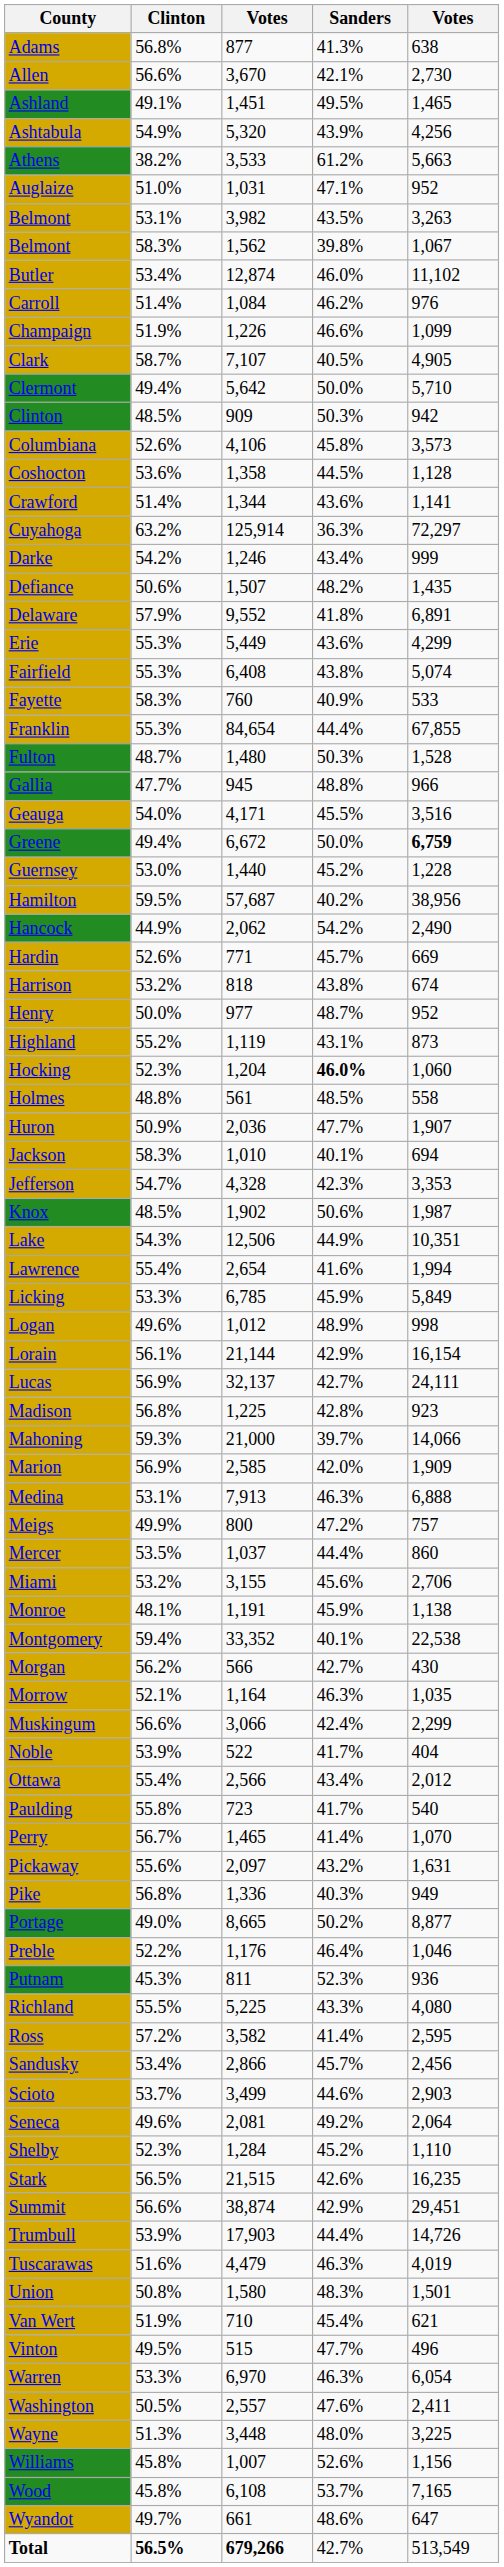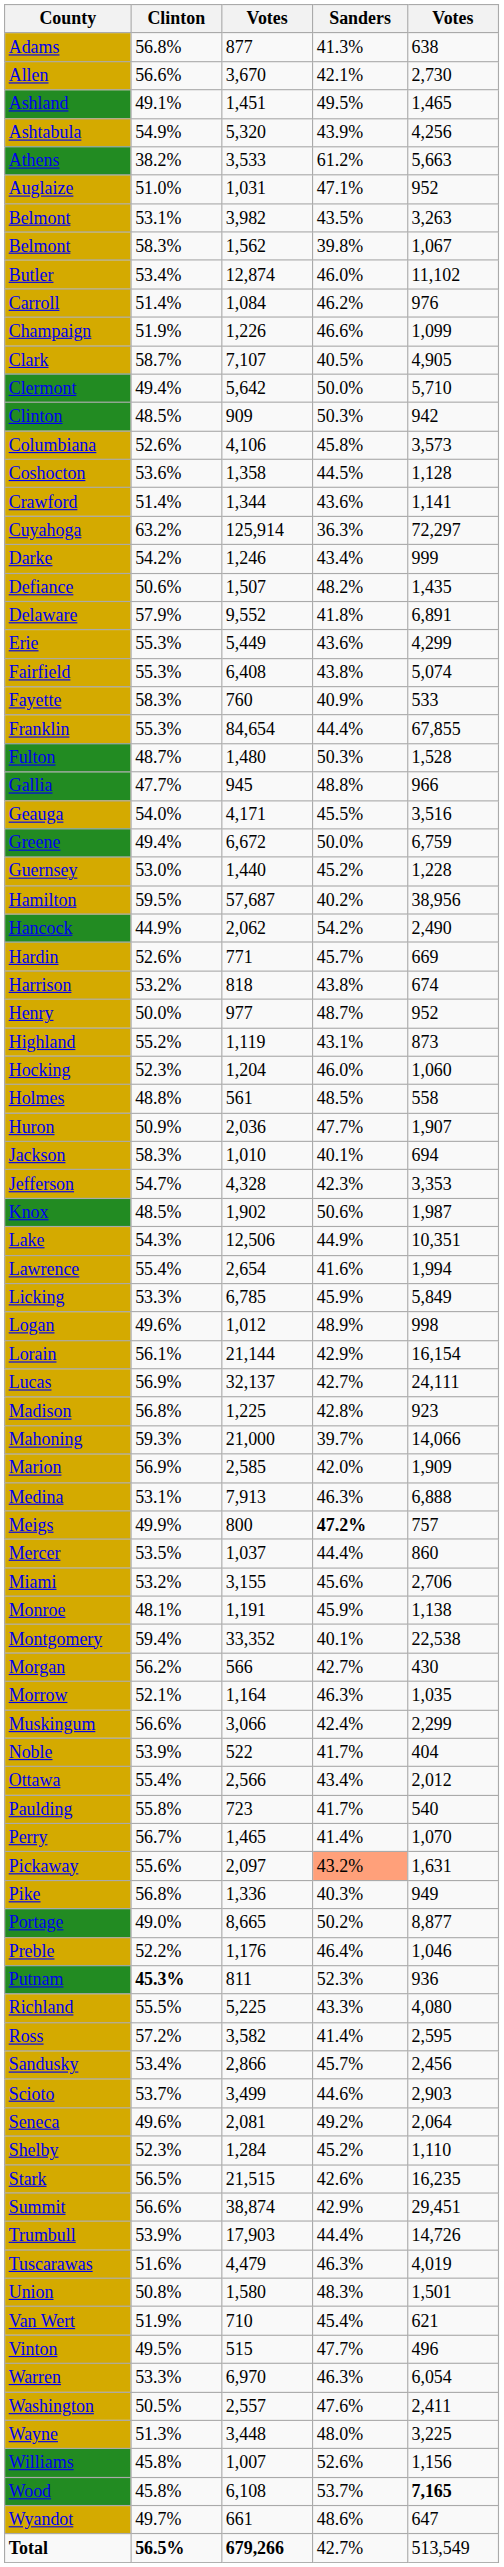(432, 842) bold -> (432, 842) normal
(342, 1070) bold -> (340, 1070) normal
(340, 1524) normal -> (342, 1524) bold
(340, 1866) no background -> (340, 1866) lightsalmon background
(158, 1979) normal -> (160, 1979) bold
(432, 2491) normal -> (432, 2491) bold
